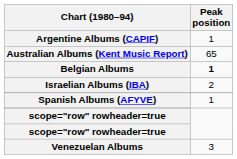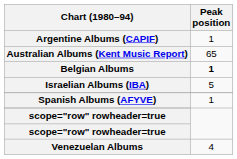(211, 85) 2 -> (211, 85) 5
(211, 147) 3 -> (211, 147) 4
